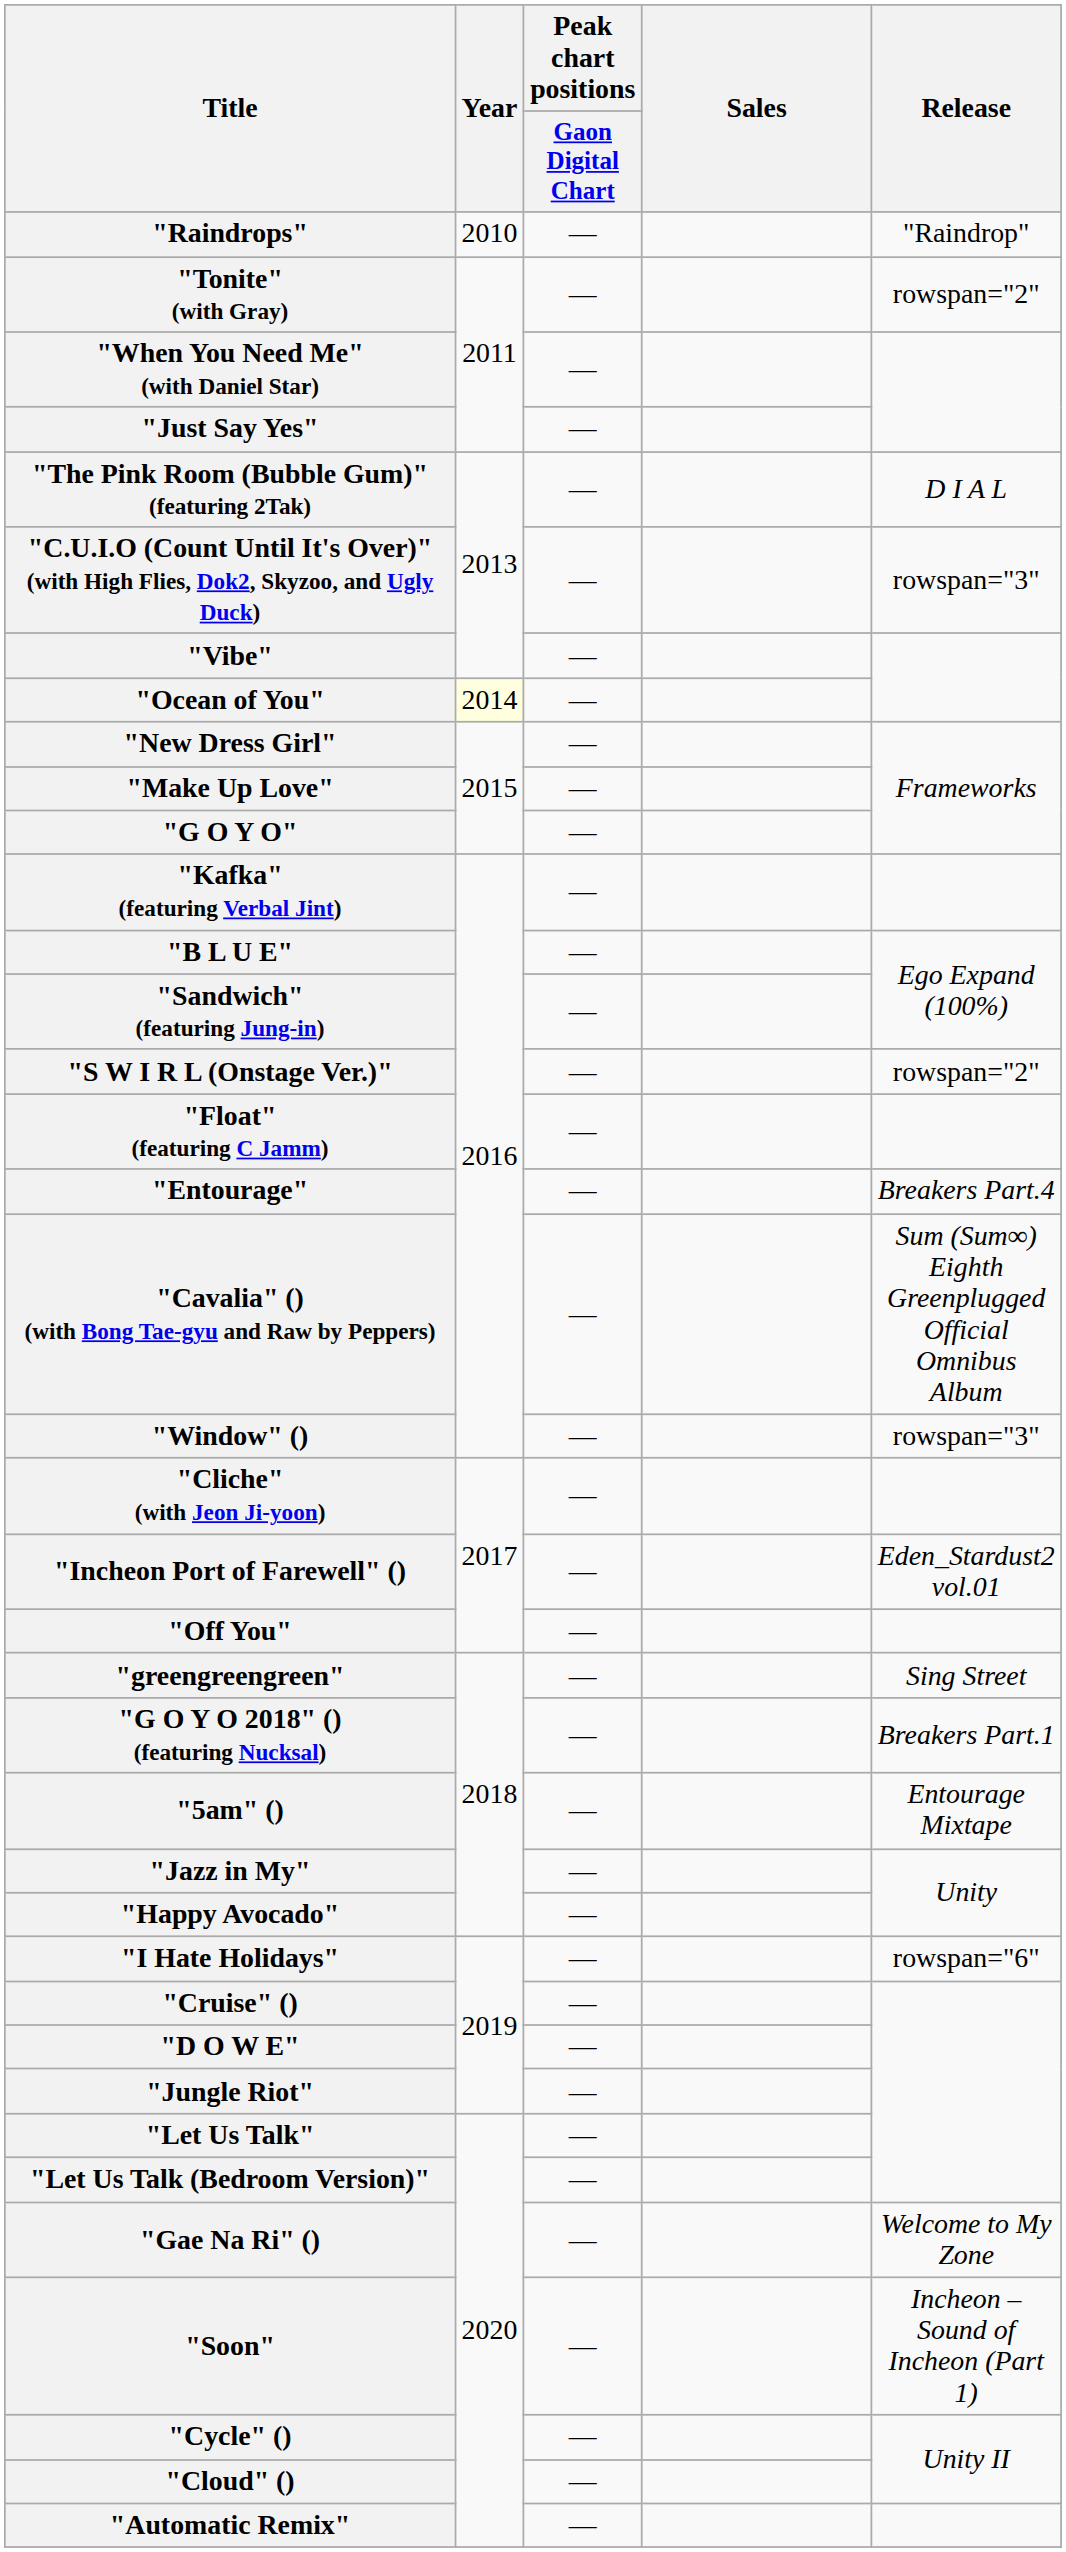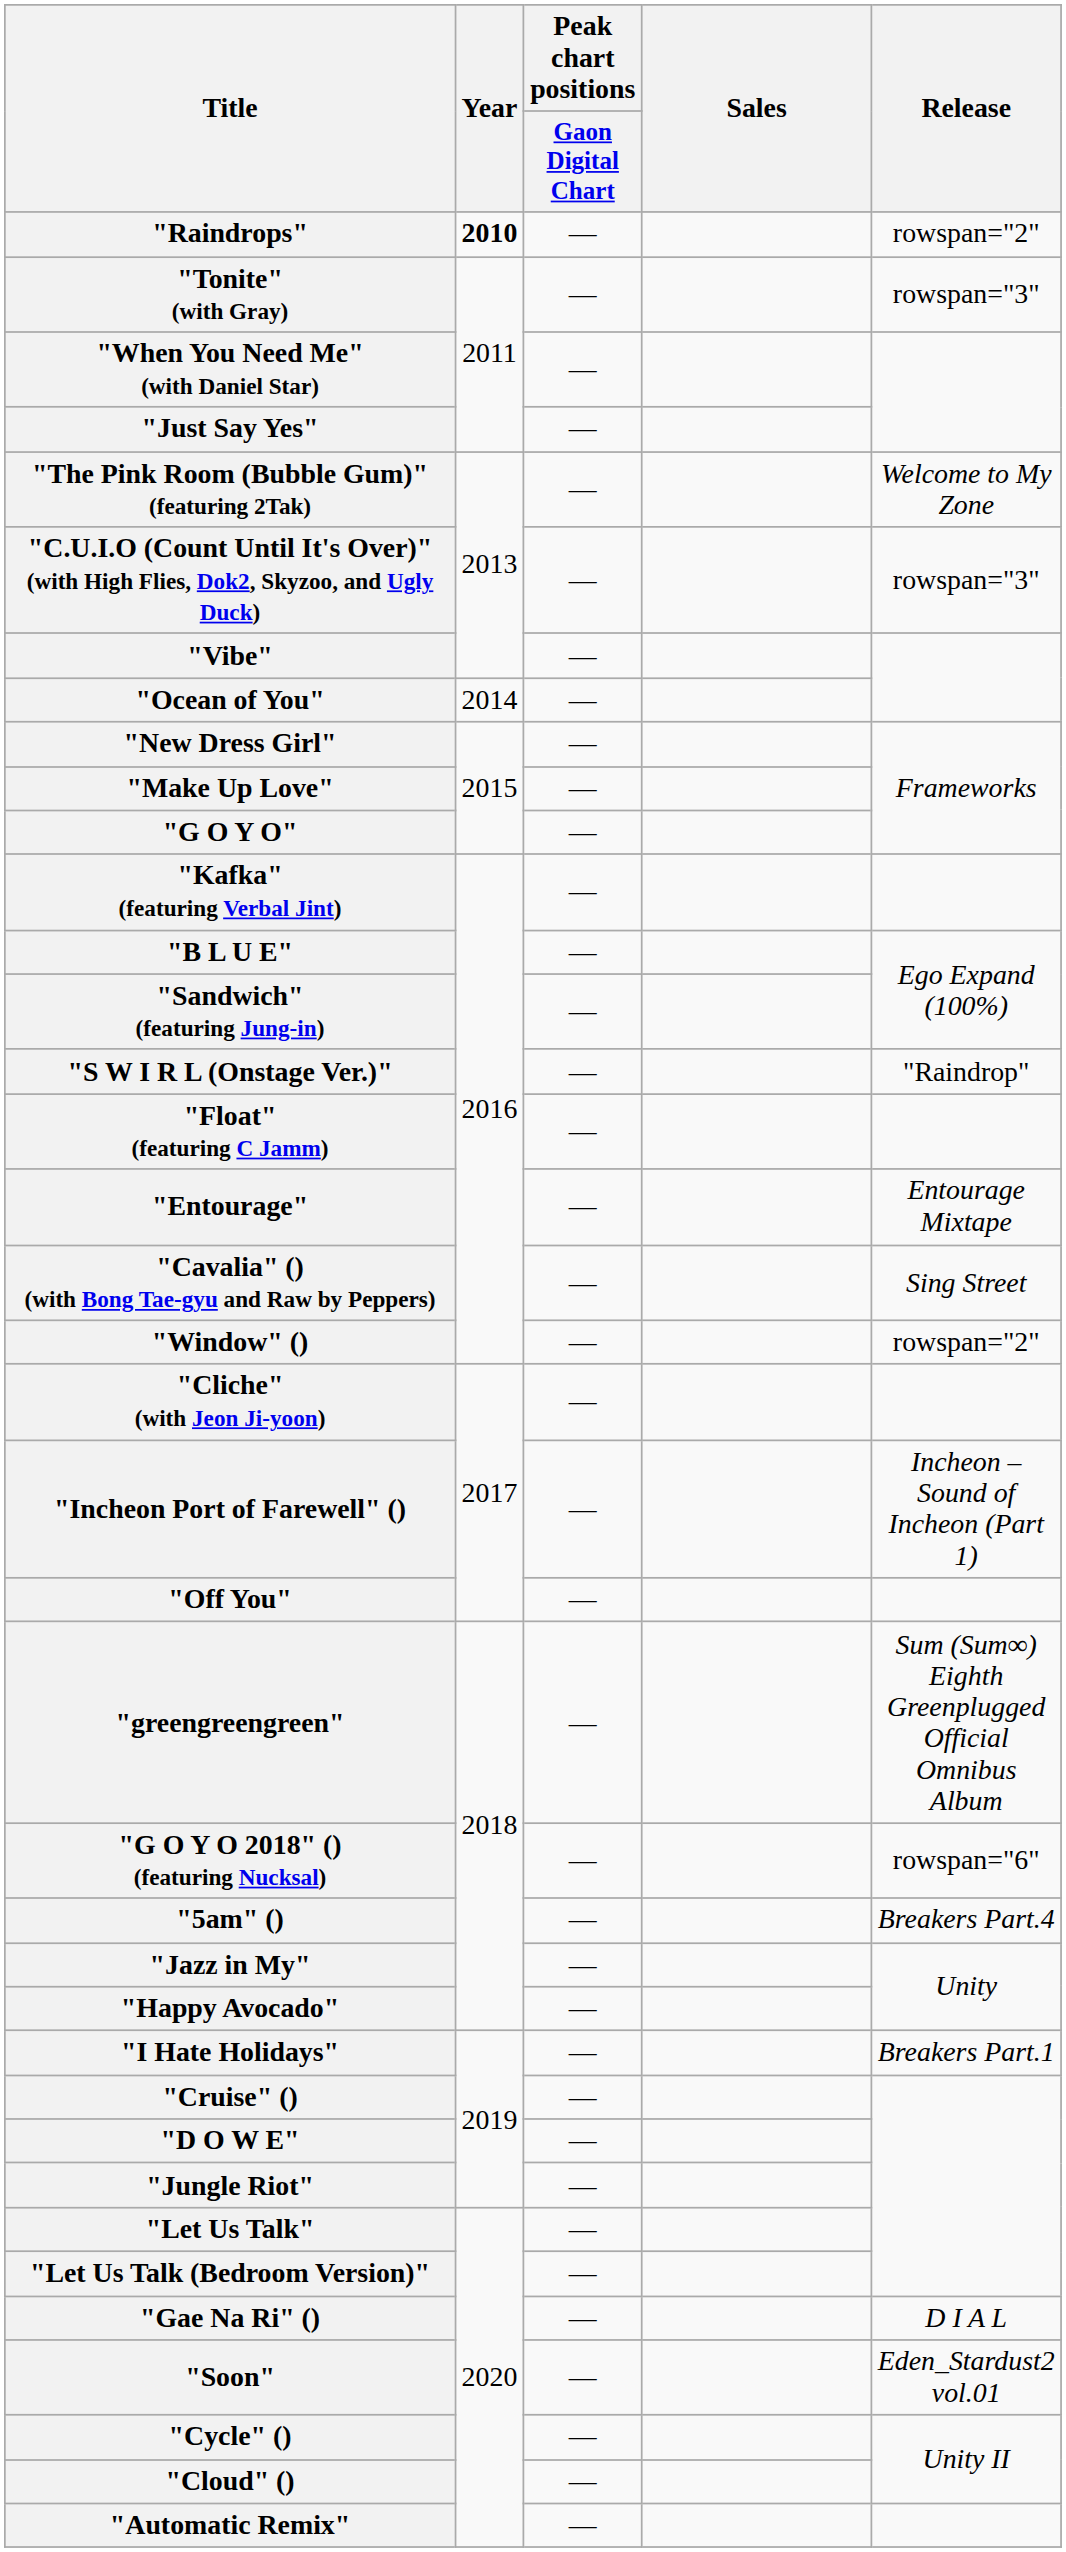(489, 233) normal -> (489, 233) bold
(966, 233) "Raindrop" -> (966, 233) rowspan="2"
(966, 293) rowspan="2" -> (966, 293) rowspan="3"
(966, 488) D I A L -> (966, 488) Welcome to My Zone
(489, 699) lightyellow background -> (489, 699) no background
(966, 1071) rowspan="2" -> (966, 1071) "Raindrop"
(966, 1190) Breakers Part.4 -> (966, 1206) Entourage Mixtape
(966, 1313) Sum (Sum∞) Eighth Greenplugged Official Omnibus Album -> (966, 1281) Sing Street
(966, 1435) rowspan="3" -> (966, 1341) rowspan="2"
(966, 1571) Eden_Stardust2 vol.01 -> (966, 1508) Incheon – Sound of Incheon (Part 1)
(966, 1675) Sing Street -> (966, 1721) Sum (Sum∞) Eighth Greenplugged Official Omnibus Album
(966, 1734) Breakers Part.1 -> (966, 1860) rowspan="6"
(966, 1810) Entourage Mixtape -> (966, 1919) Breakers Part.4
(966, 1958) rowspan="6" -> (966, 2052) Breakers Part.1
(966, 2238) Welcome to My Zone -> (966, 2317) D I A L
(966, 2345) Incheon – Sound of Incheon (Part 1) -> (966, 2377) Eden_Stardust2 vol.01
